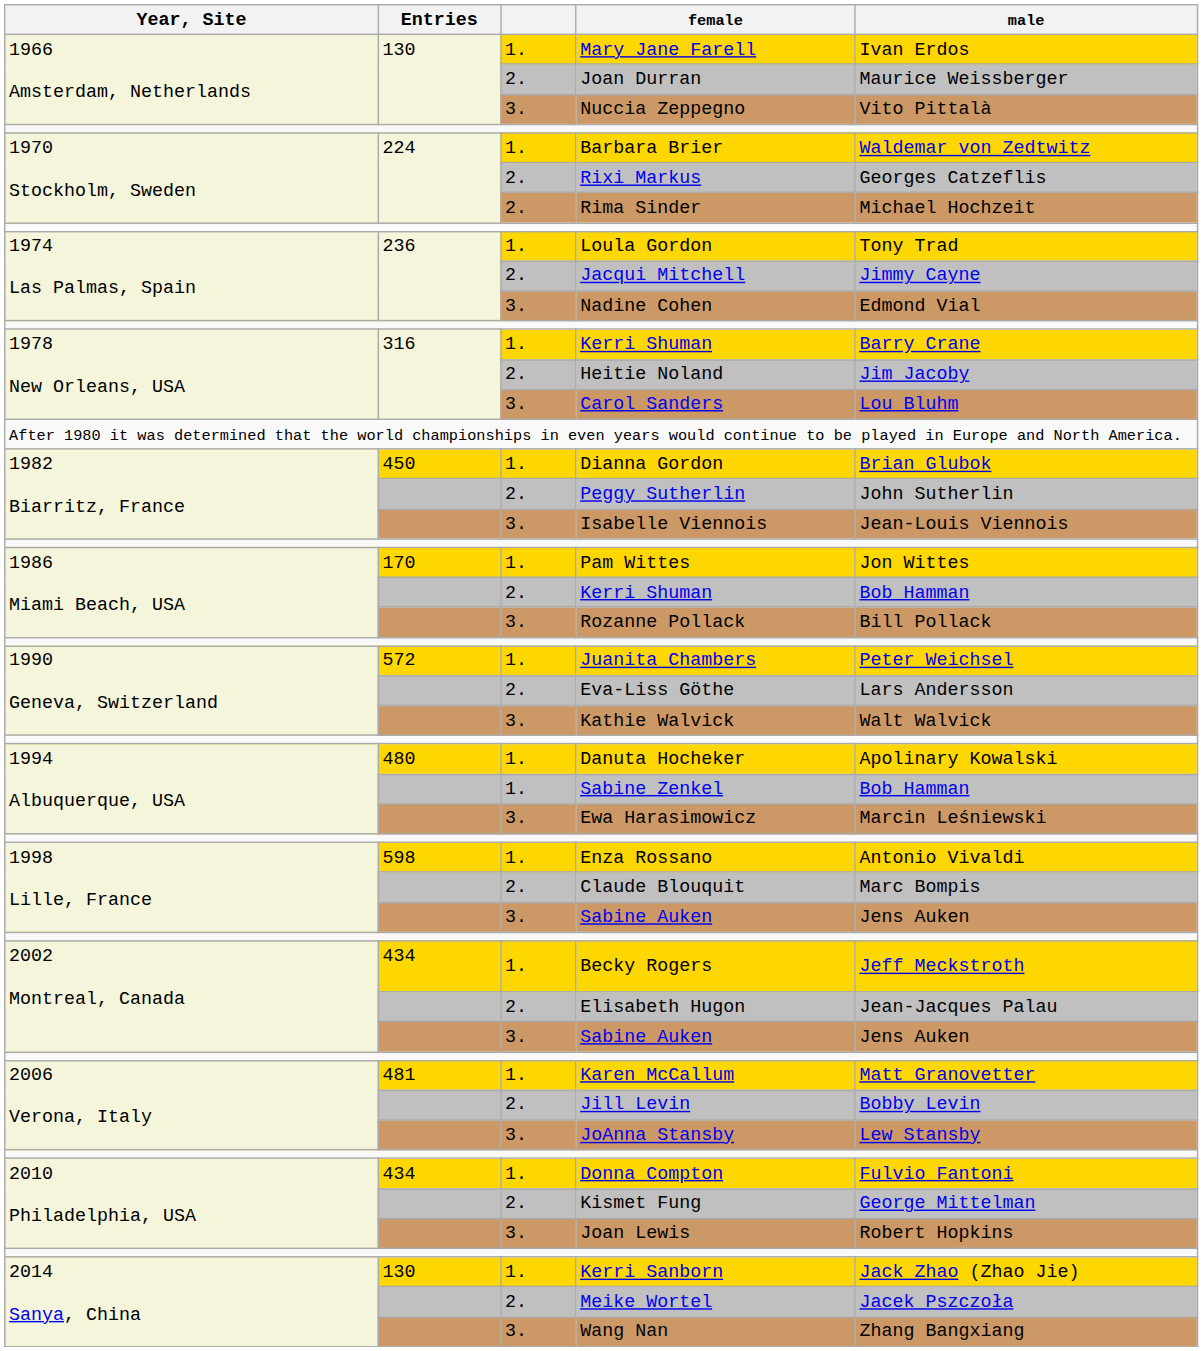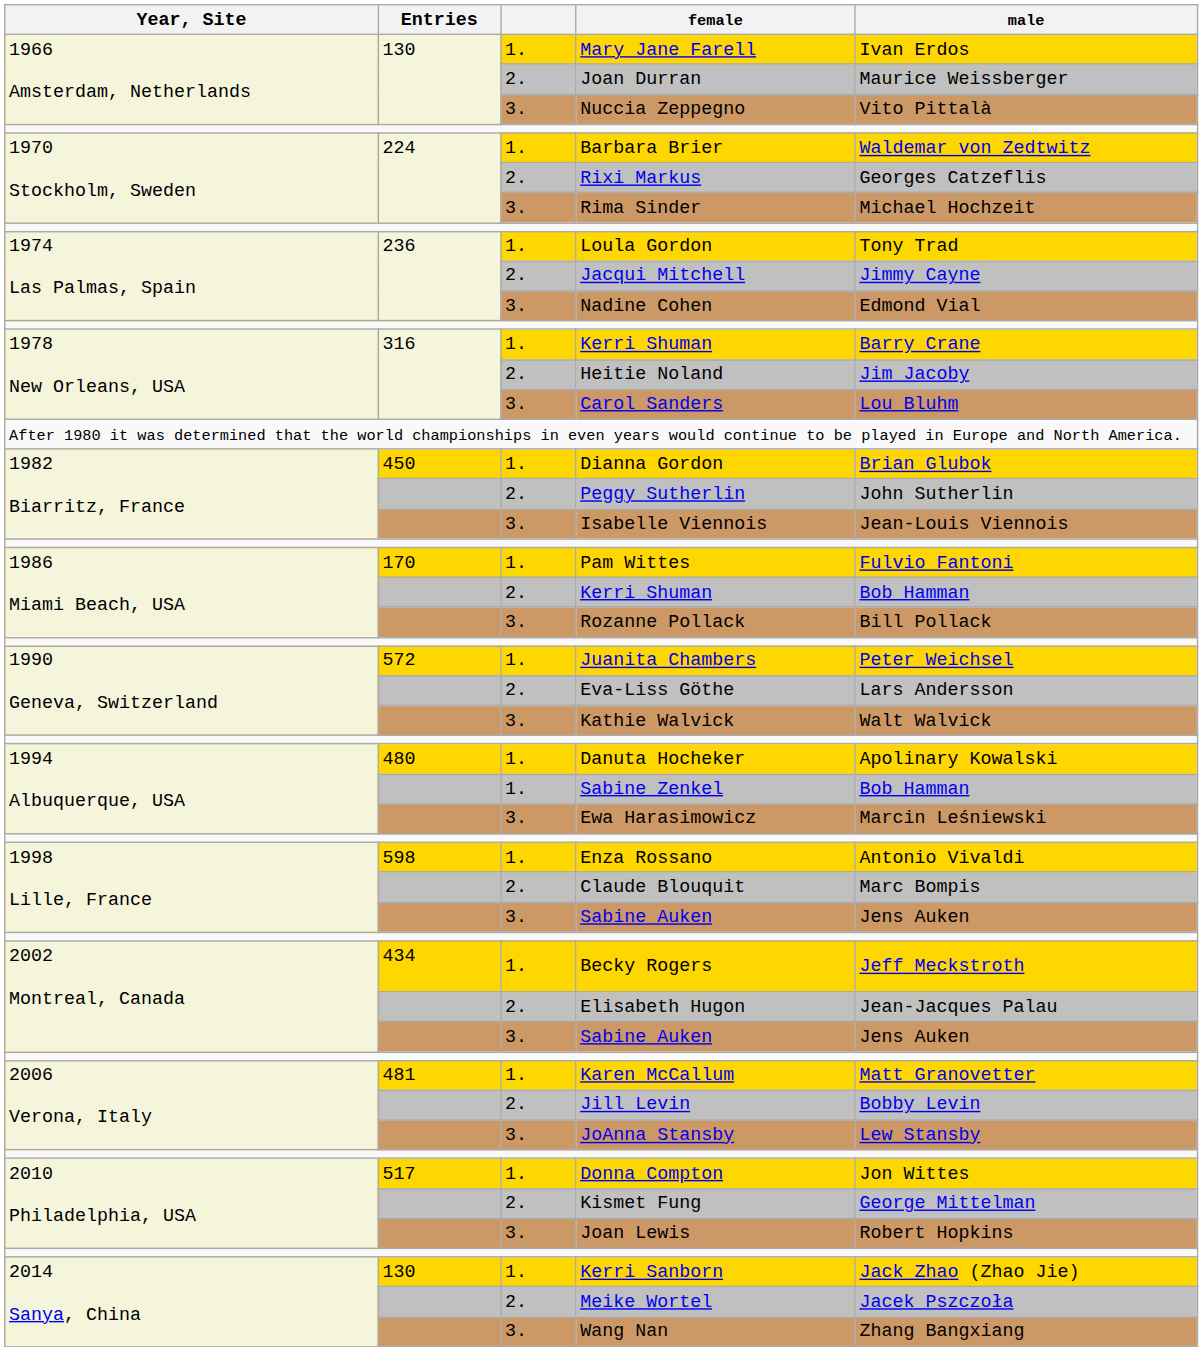(516, 208) 2. -> (516, 208) 3.
(914, 562) Jon Wittes -> (936, 562) Fulvio Fantoni
(399, 1174) 434 -> (399, 1174) 517
(936, 1174) Fulvio Fantoni -> (914, 1174) Jon Wittes
